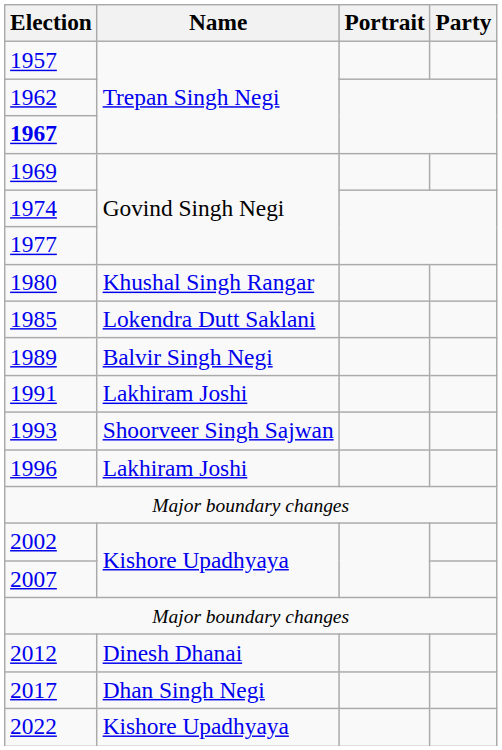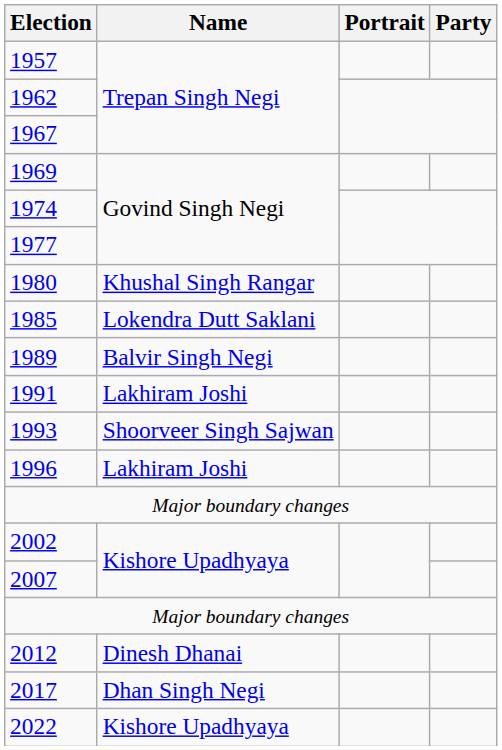(33, 134) bold -> (33, 134) normal
